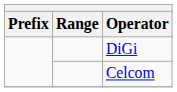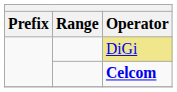(122, 49) no background -> (122, 49) khaki background
(130, 73) normal -> (131, 73) bold
